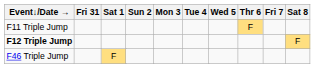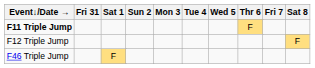(37, 27) normal -> (39, 27) bold
(39, 41) bold -> (38, 41) normal
